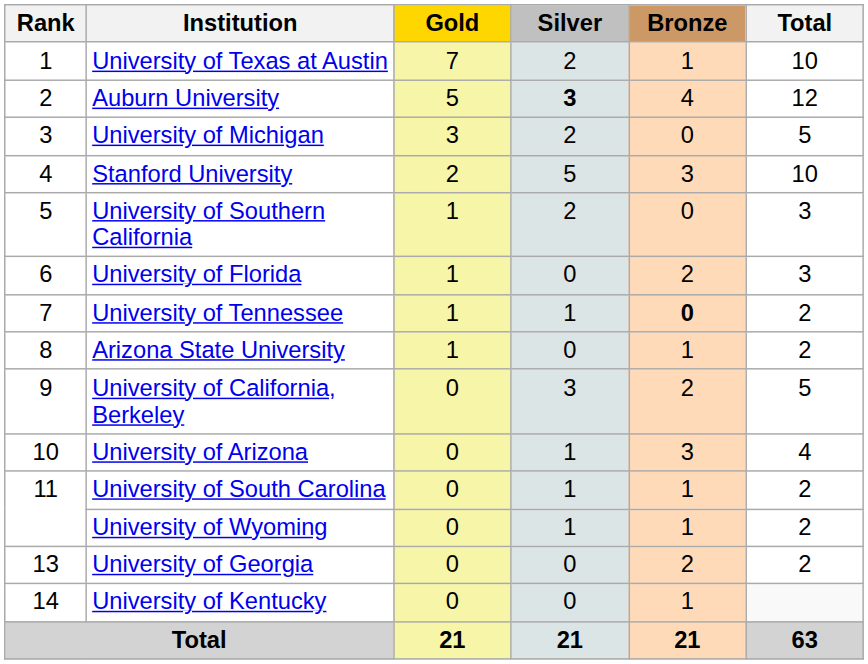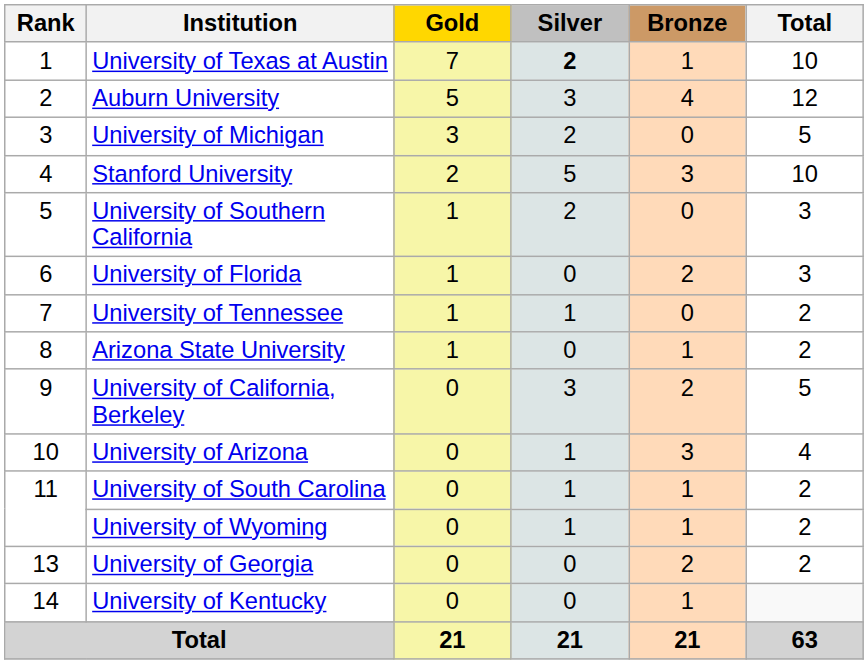(570, 60) normal -> (570, 60) bold
(570, 98) bold -> (570, 98) normal
(687, 312) bold -> (687, 312) normal
